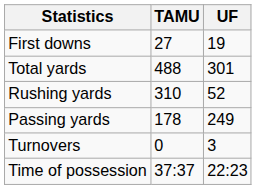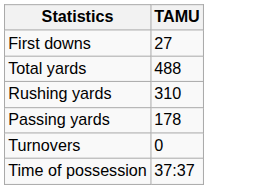- column: (227, 17)
